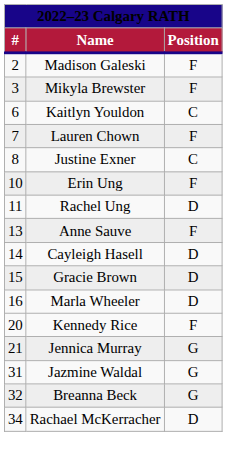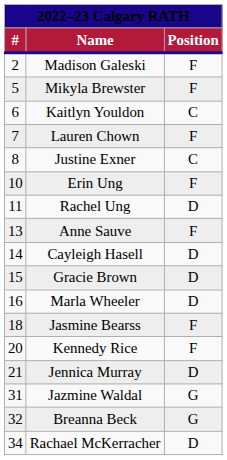(15, 88) 3 -> (15, 88) 5
+ row: (95, 324)
(193, 348) G -> (193, 372) D
